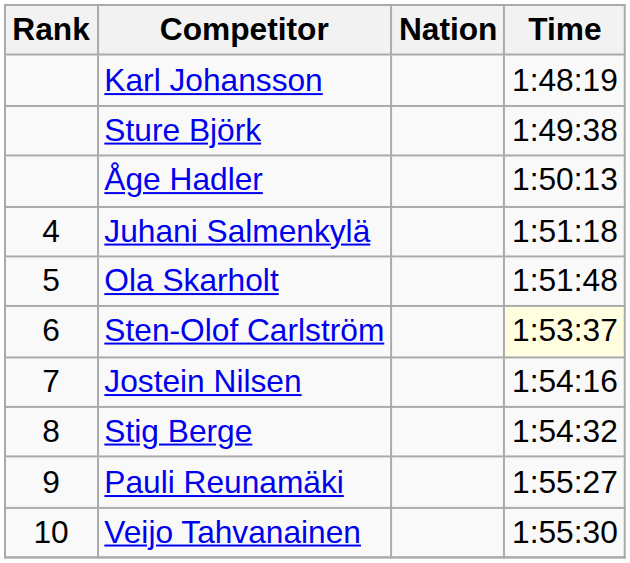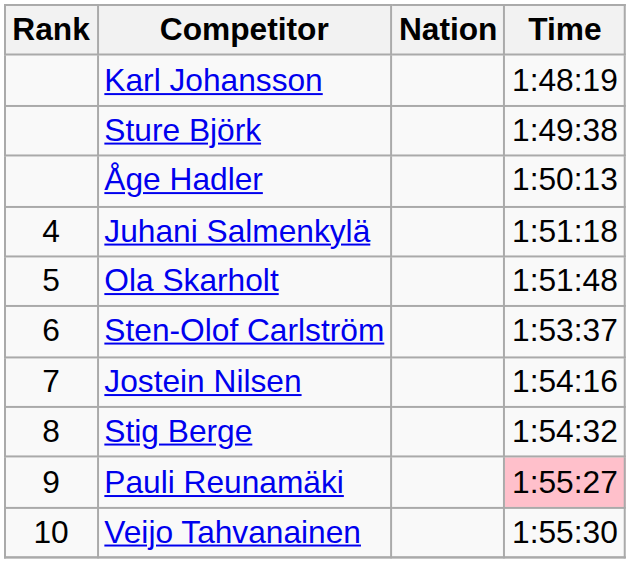(565, 331) lightyellow background -> (565, 331) no background
(565, 481) no background -> (565, 481) pink background
